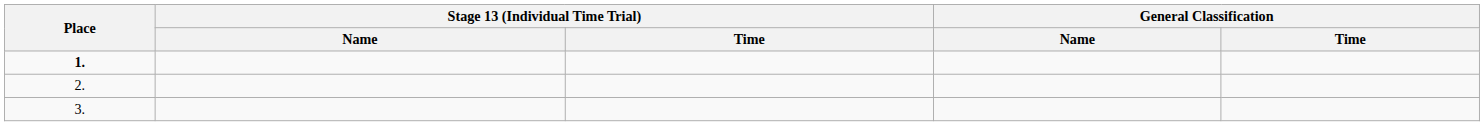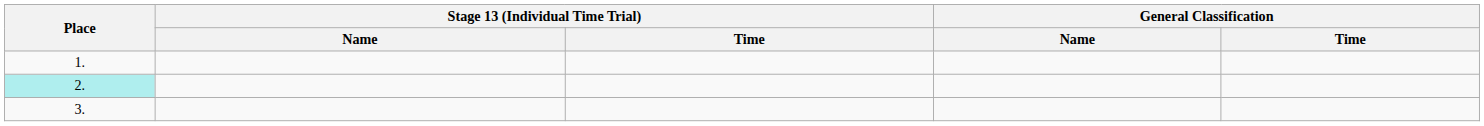(80, 62) bold -> (80, 62) normal
(80, 86) no background -> (80, 86) paleturquoise background
